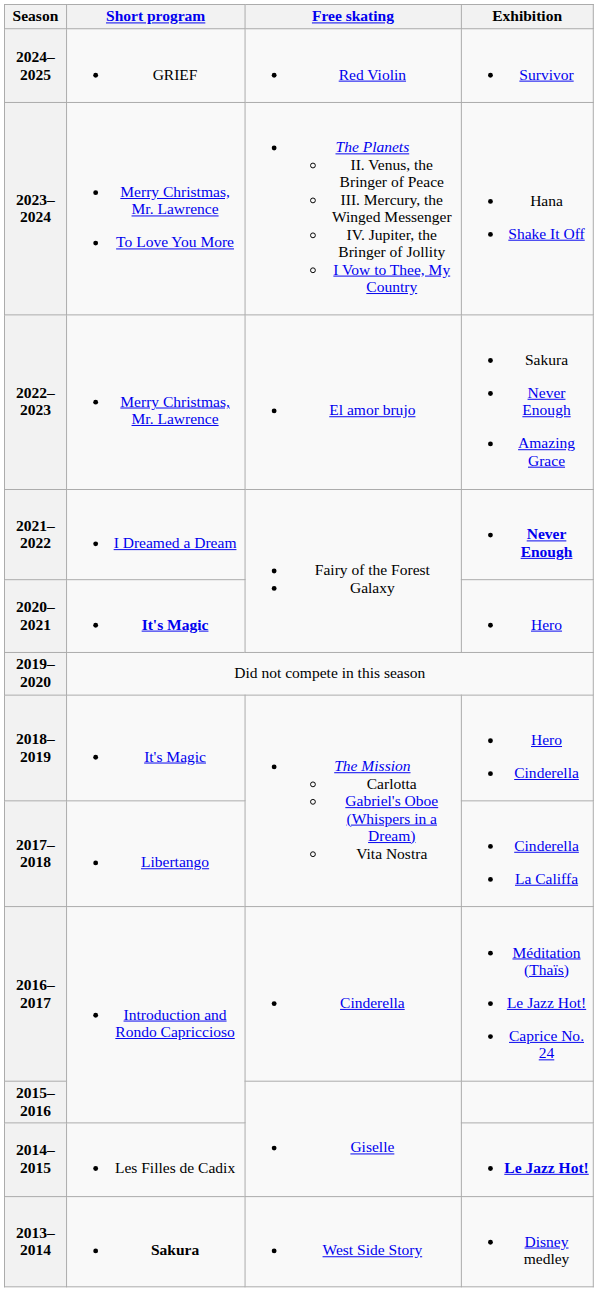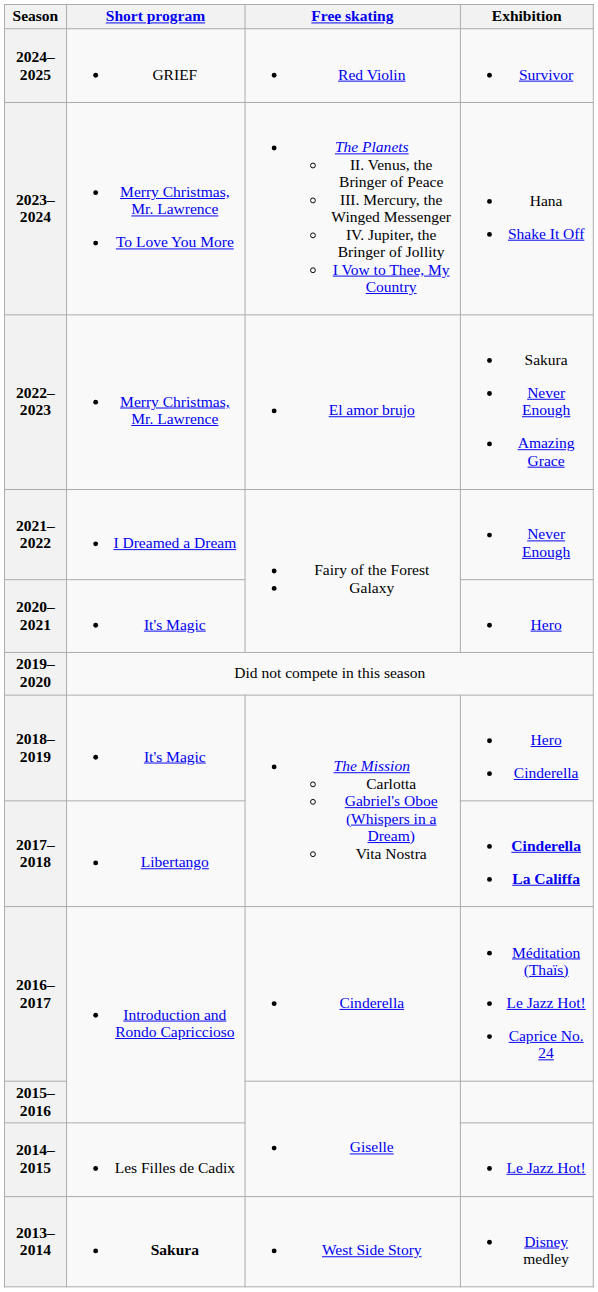(527, 543) bold -> (527, 543) normal
(156, 625) bold -> (155, 625) normal
(527, 863) normal -> (527, 863) bold
(527, 1168) bold -> (527, 1168) normal
